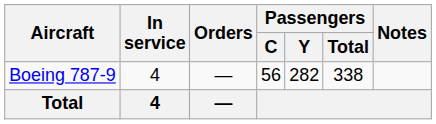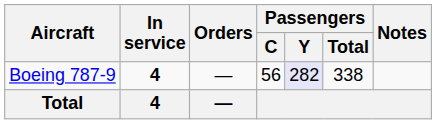(155, 75) normal -> (155, 75) bold
(304, 75) no background -> (304, 75) lavender background
